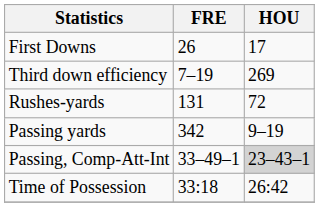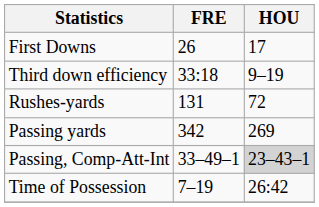(195, 74) 7–19 -> (198, 74) 33:18
(261, 74) 269 -> (266, 74) 9–19
(266, 131) 9–19 -> (261, 131) 269
(198, 187) 33:18 -> (195, 187) 7–19
